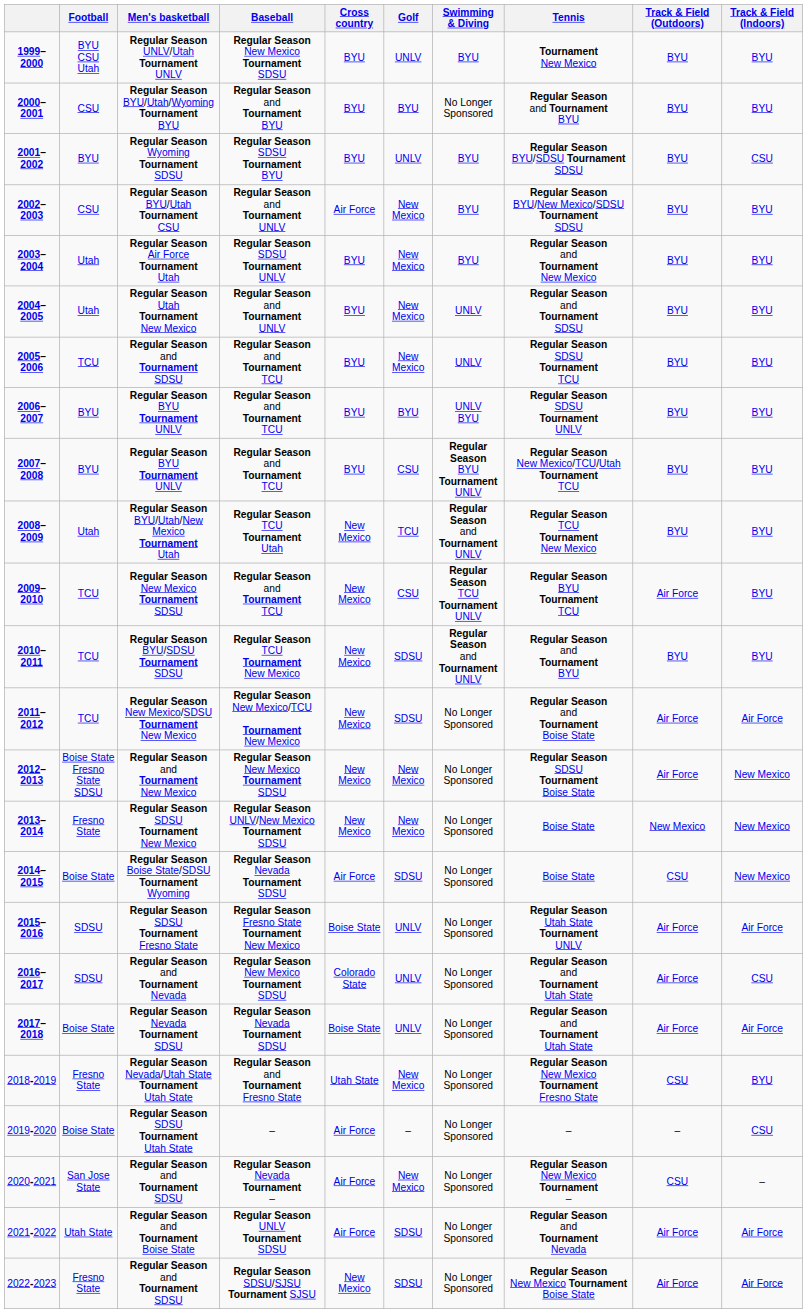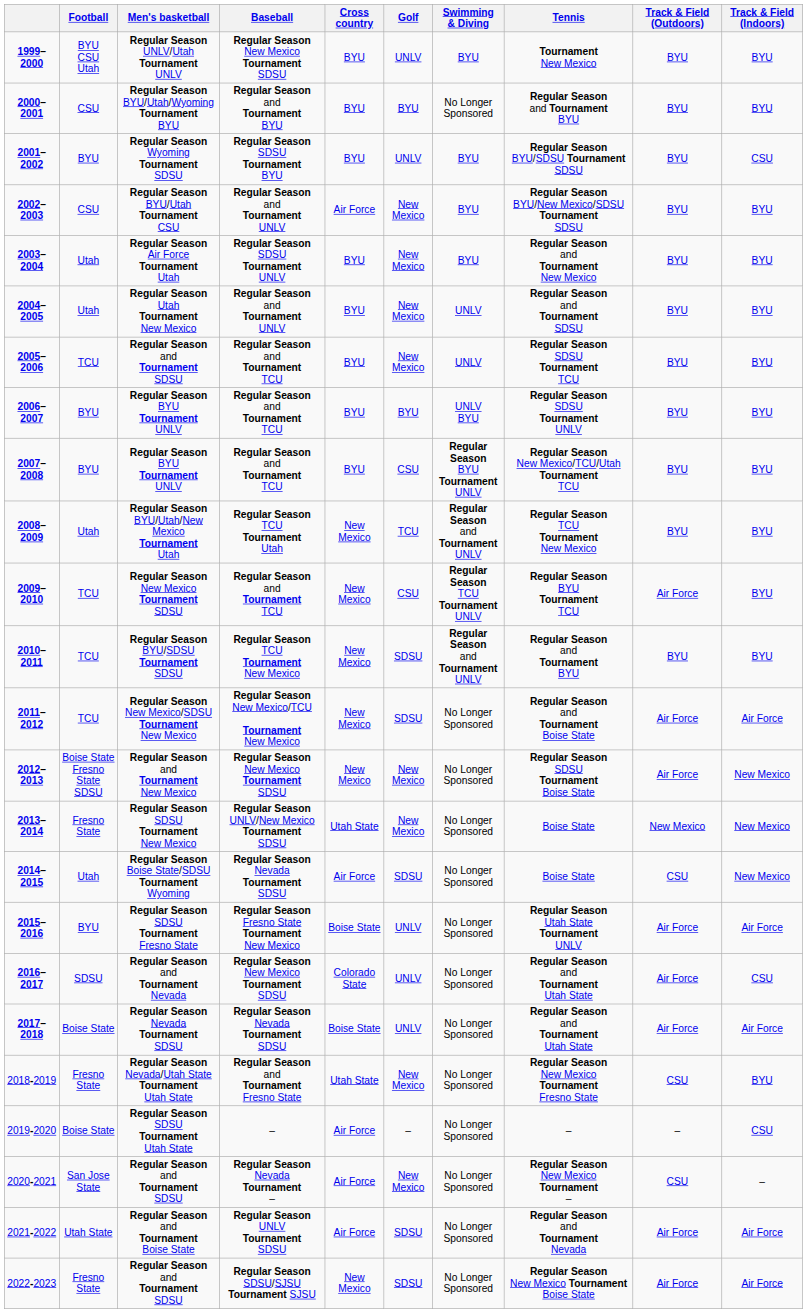(354, 826) New Mexico -> (354, 826) Utah State
(88, 877) Boise State -> (88, 877) Utah
(88, 928) SDSU -> (88, 928) BYU
